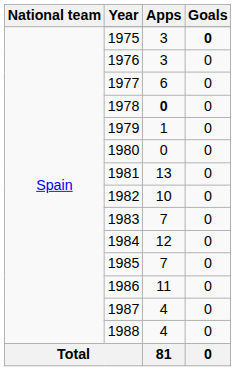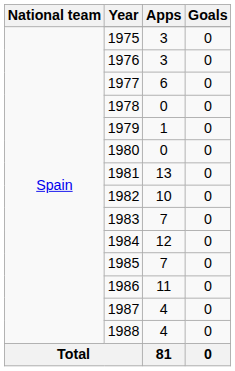(208, 38) bold -> (208, 38) normal
(164, 106) bold -> (164, 106) normal
